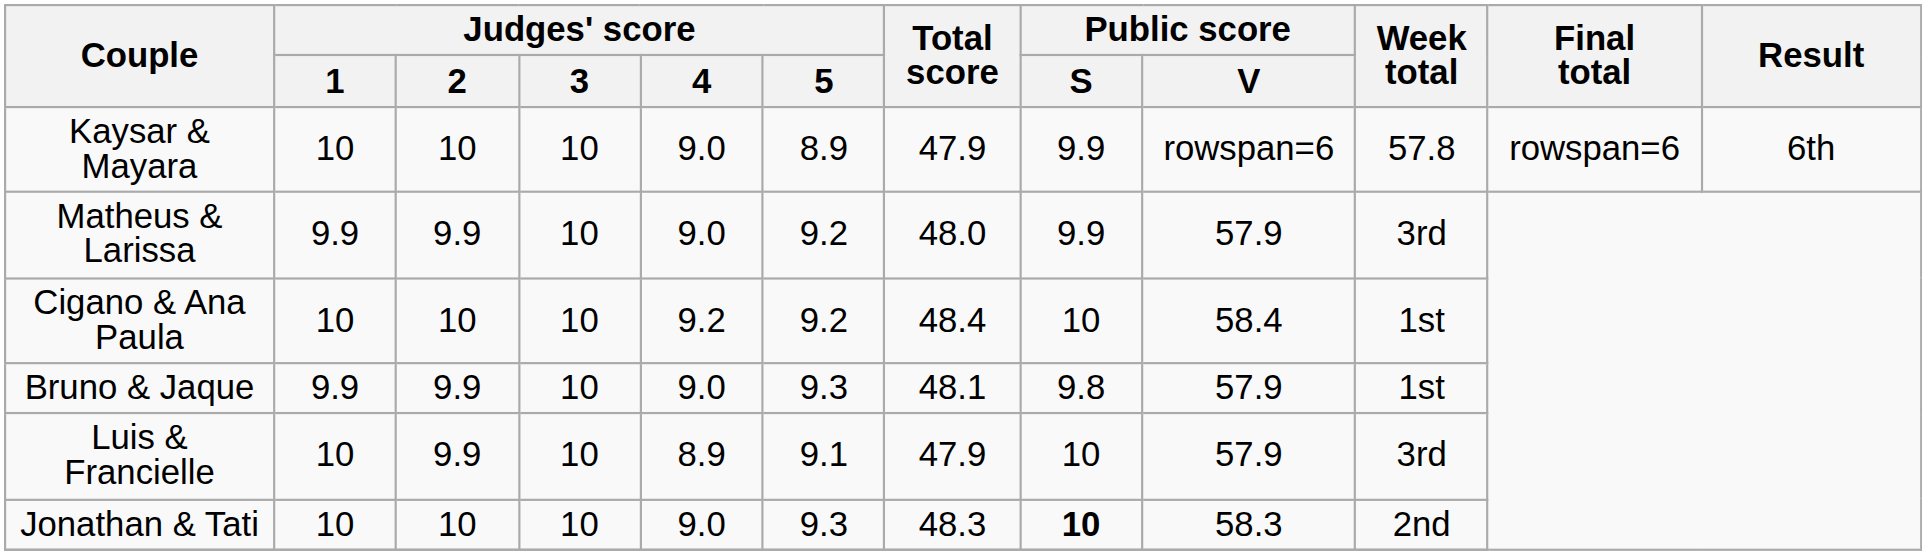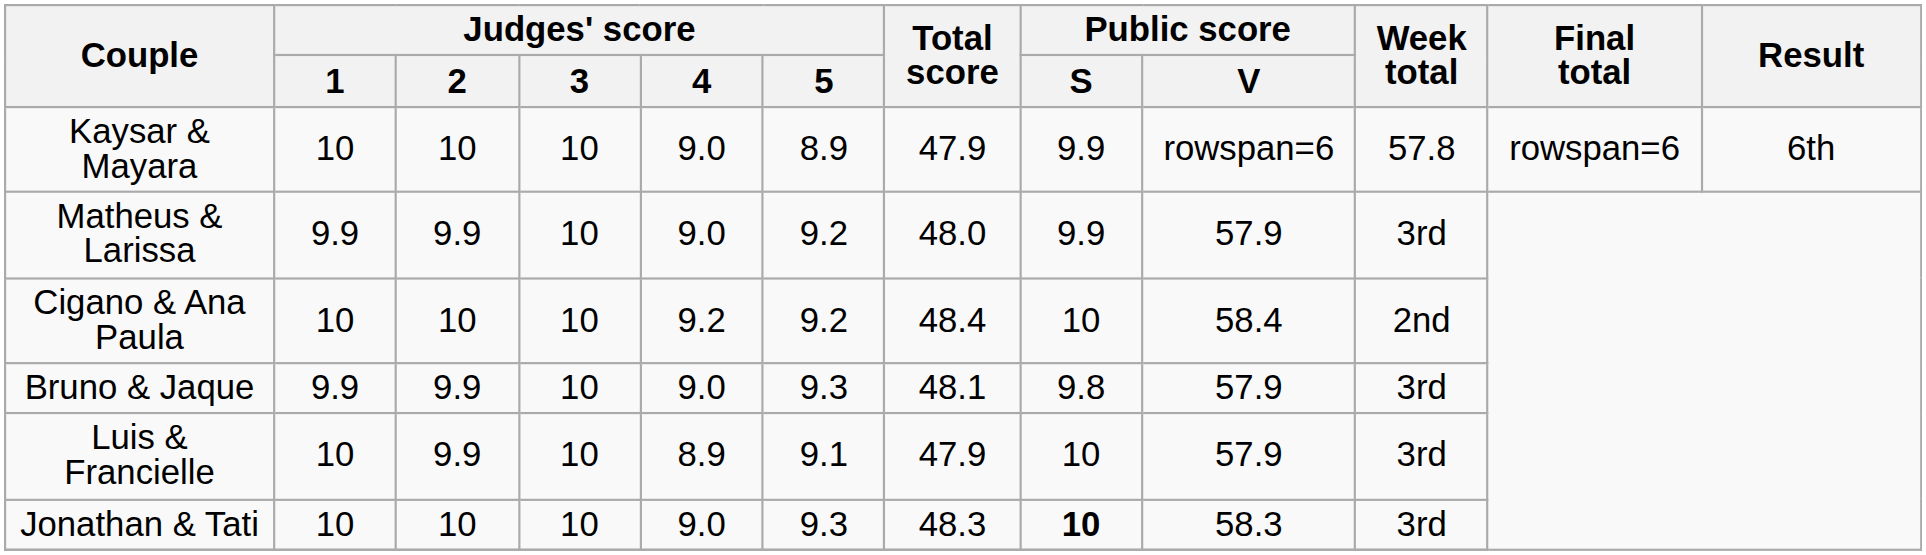(1422, 319) 1st -> (1422, 319) 2nd
(1422, 387) 1st -> (1422, 387) 3rd
(1422, 523) 2nd -> (1422, 523) 3rd
